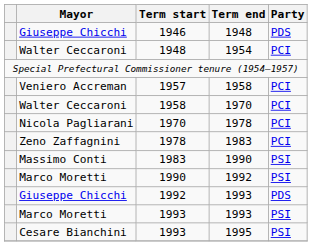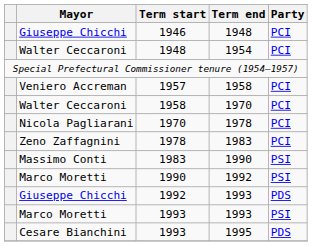(281, 32) PDS -> (281, 32) PCI
(281, 232) PSI -> (281, 232) PDS
